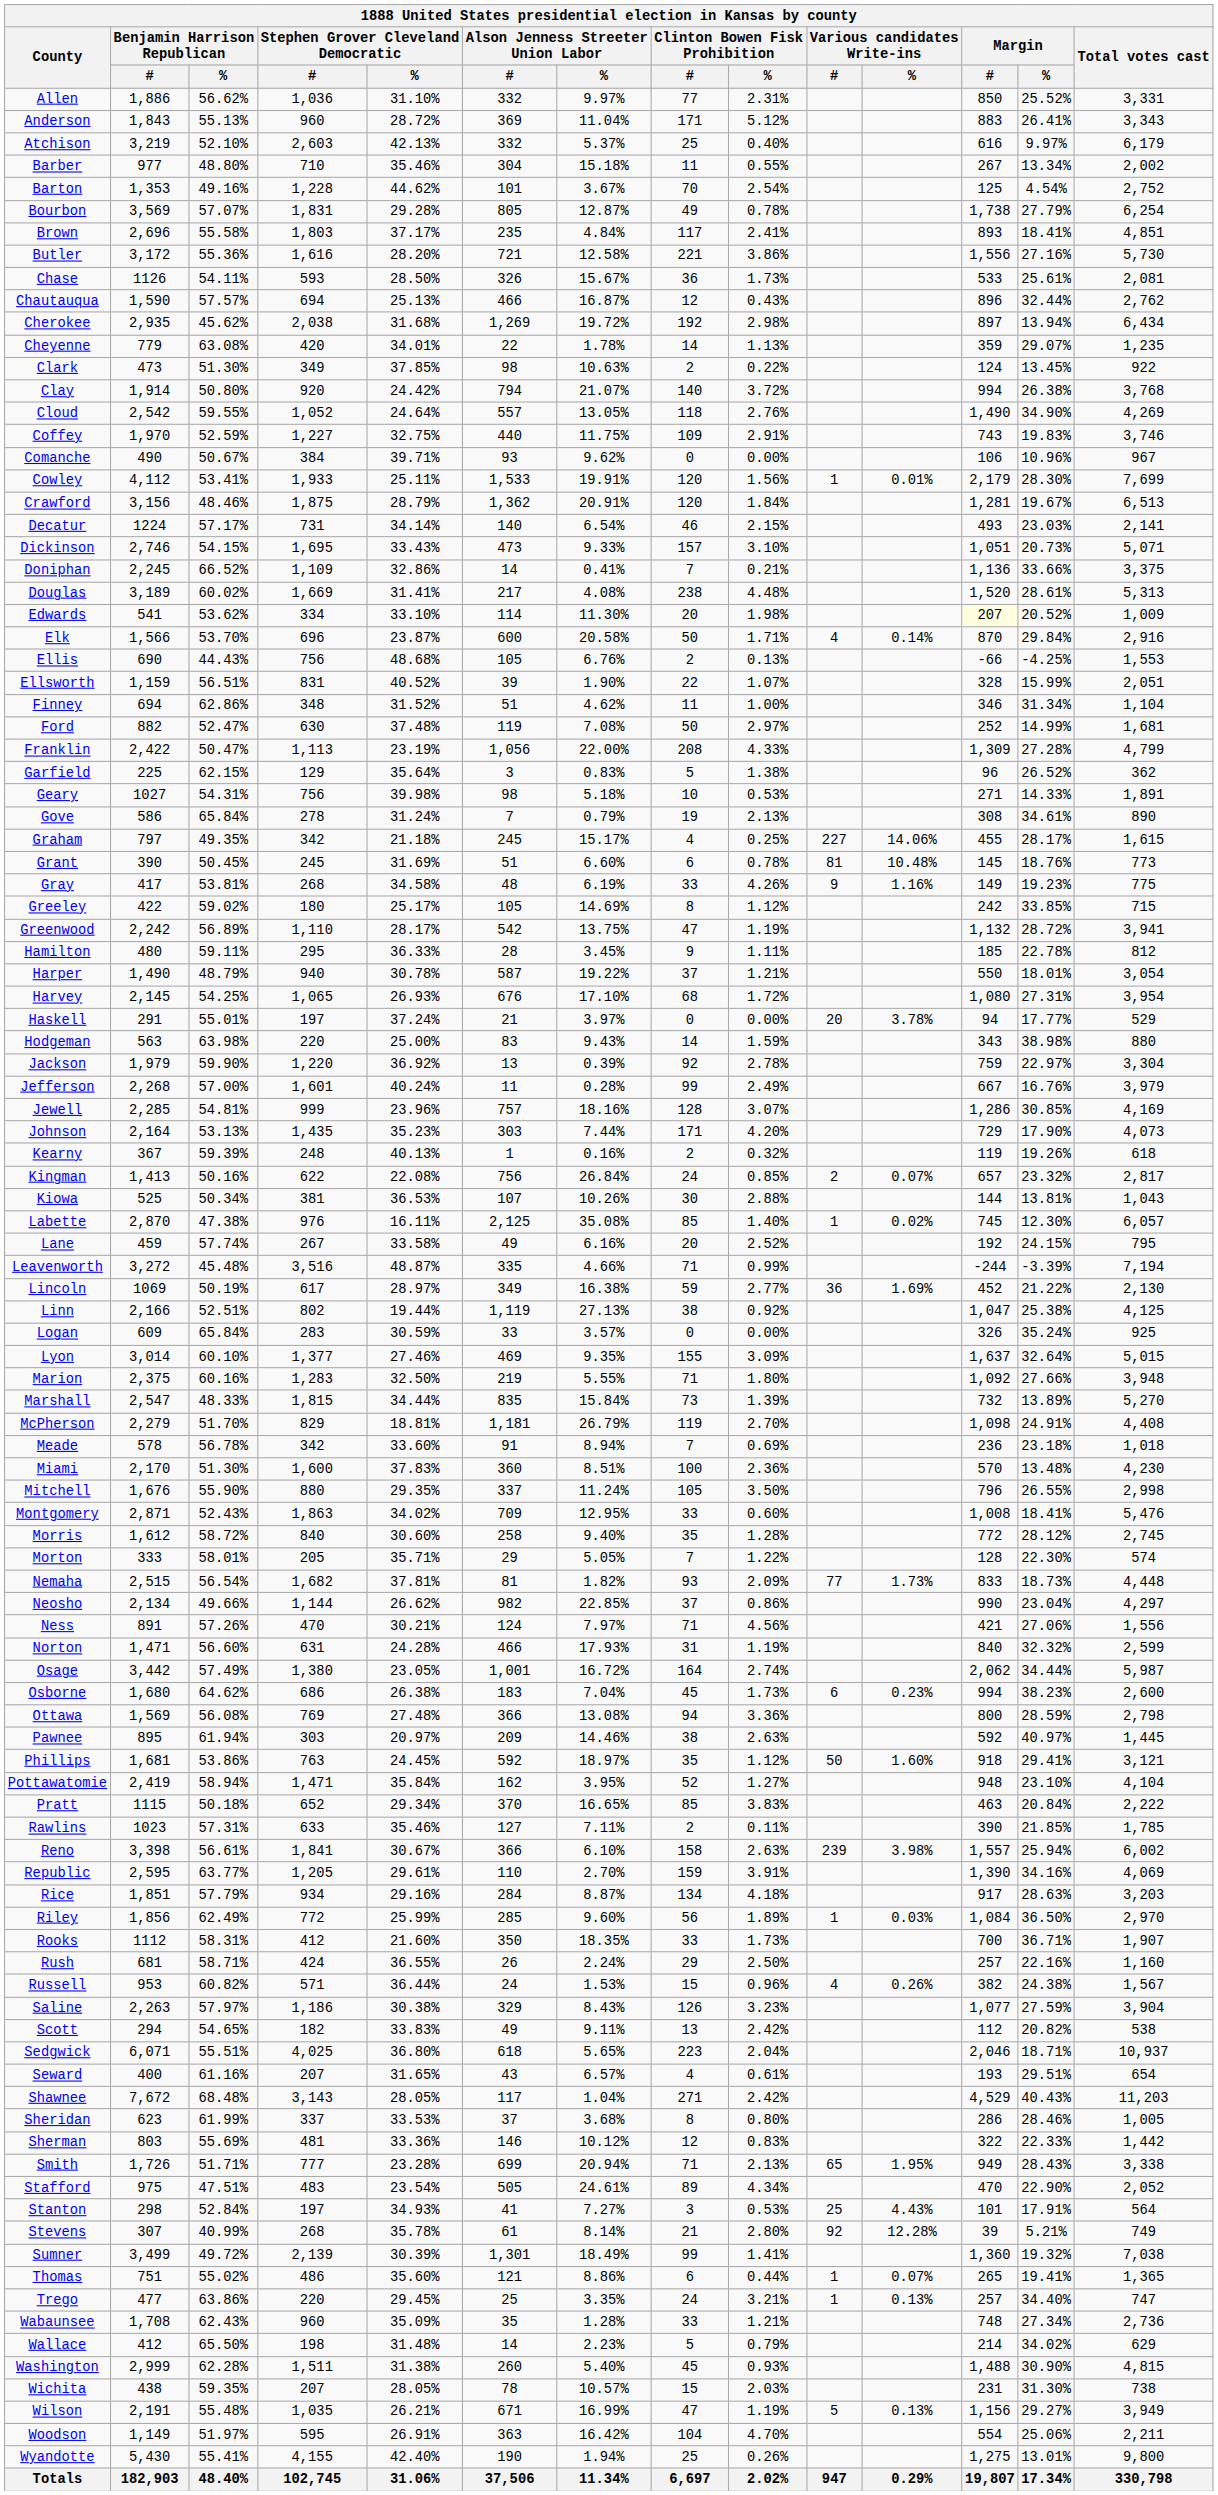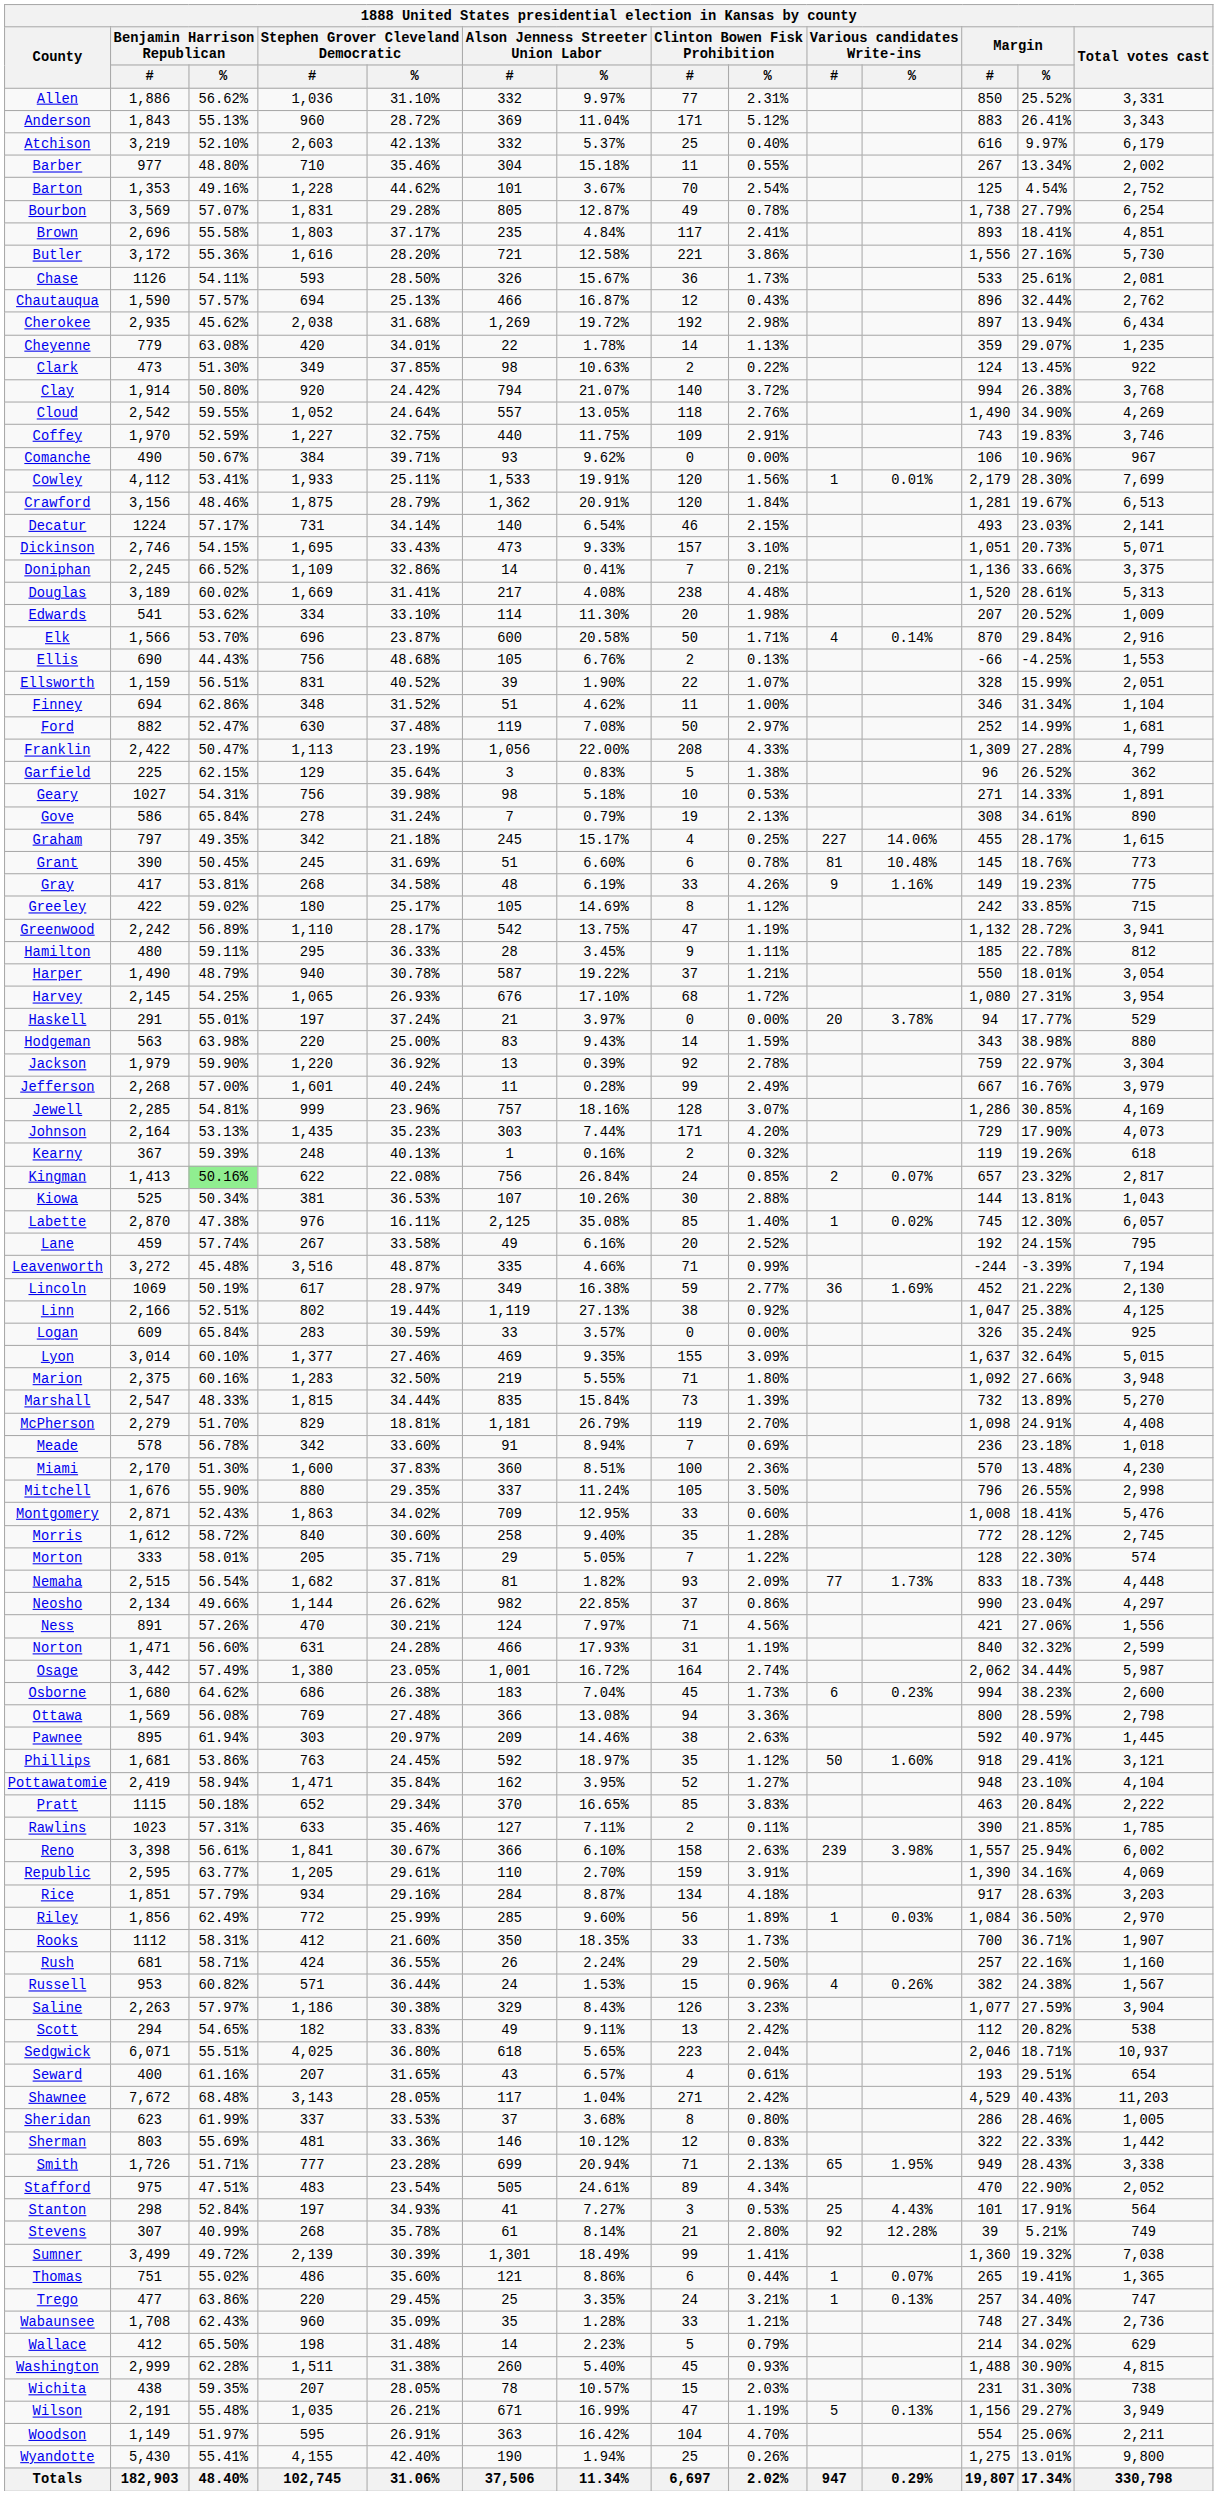(990, 616) lightyellow background -> (990, 616) no background
(223, 1177) no background -> (223, 1177) lightgreen background
